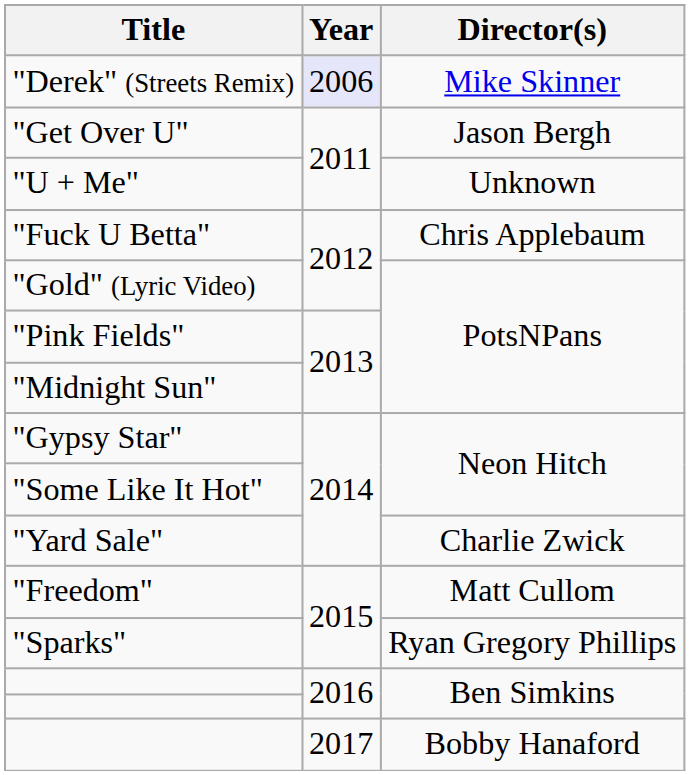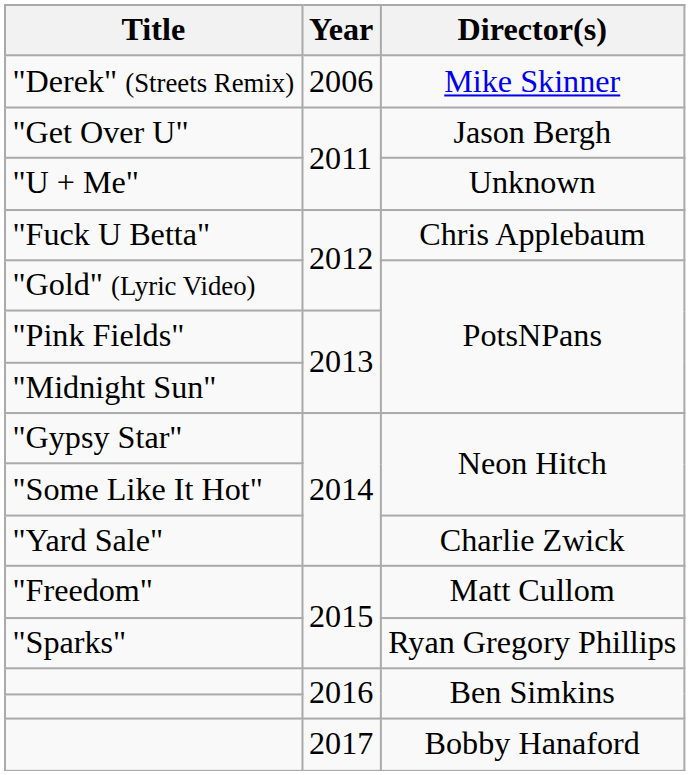(341, 81) lavender background -> (341, 81) no background
